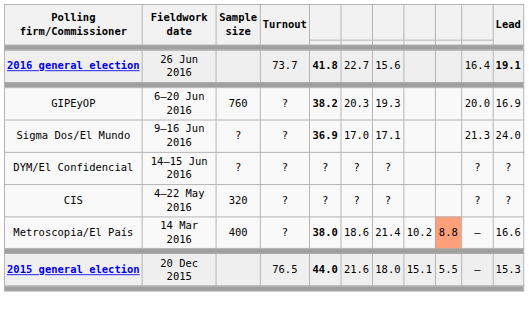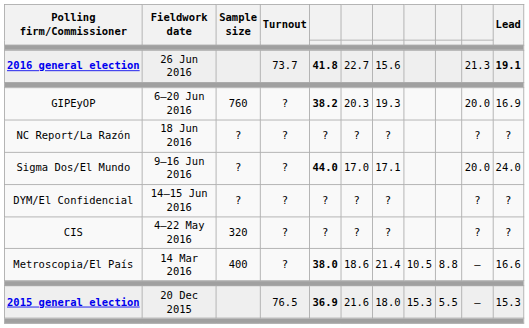(477, 67) 16.4 -> (477, 67) 21.3
+ row: (73, 136)
(325, 136) 36.9 -> (325, 168) 44.0
(477, 136) 21.3 -> (477, 168) 20.0
(419, 233) 10.2 -> (419, 265) 10.5
(448, 233) lightsalmon background -> (448, 265) no background
(325, 270) 44.0 -> (325, 303) 36.9
(419, 270) 15.1 -> (419, 303) 15.3
